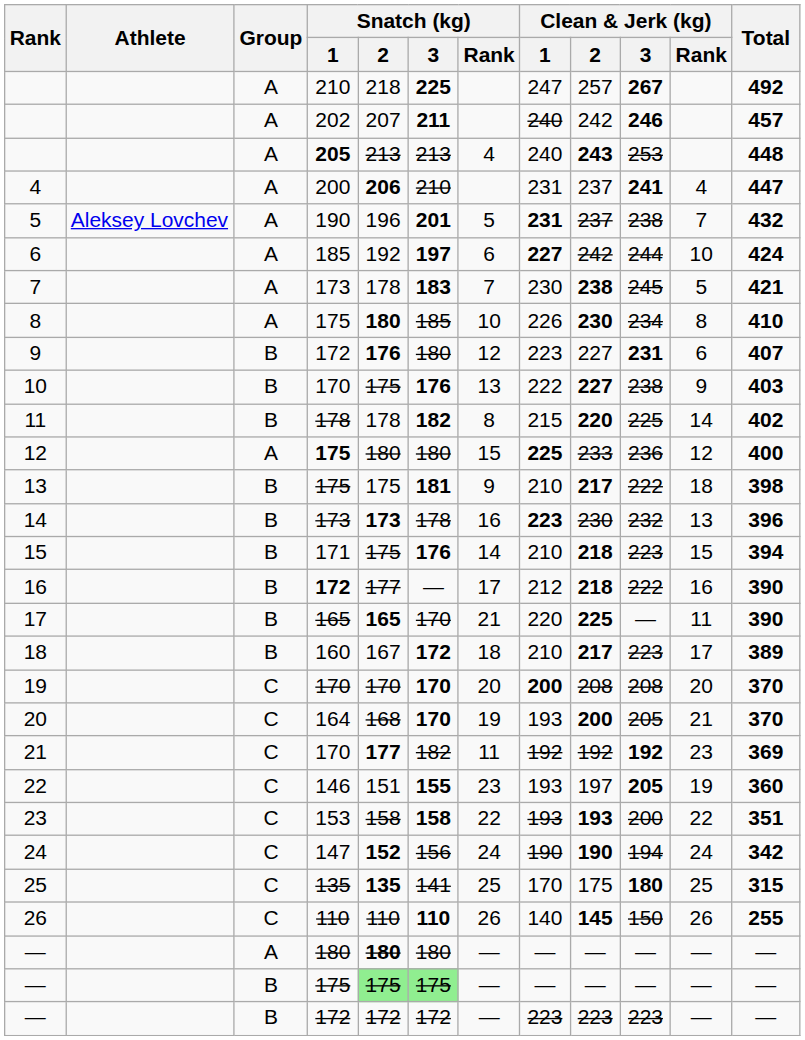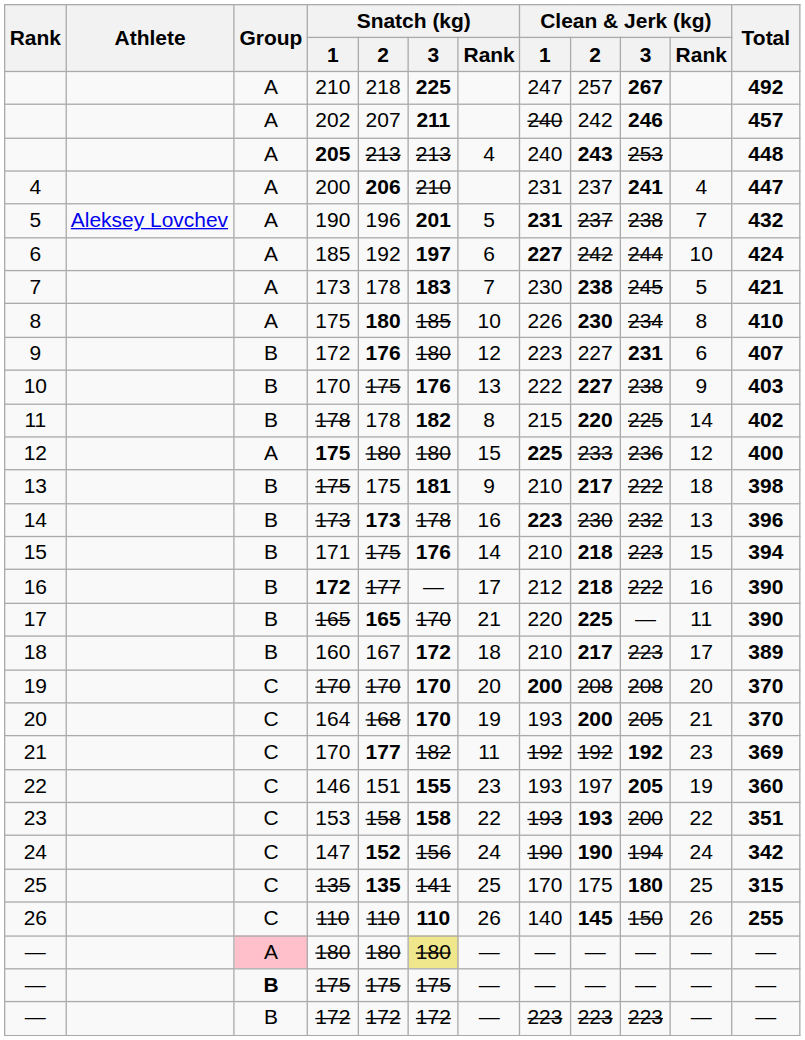(271, 951) no background -> (271, 951) pink background
(383, 951) bold -> (383, 951) normal
(433, 951) no background -> (433, 951) khaki background
(271, 985) normal -> (271, 985) bold
(383, 985) lightgreen background -> (383, 985) no background
(433, 985) lightgreen background -> (433, 985) no background
